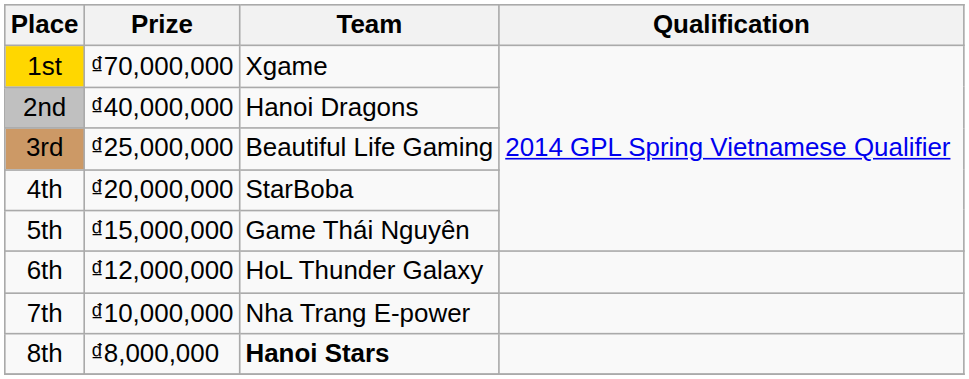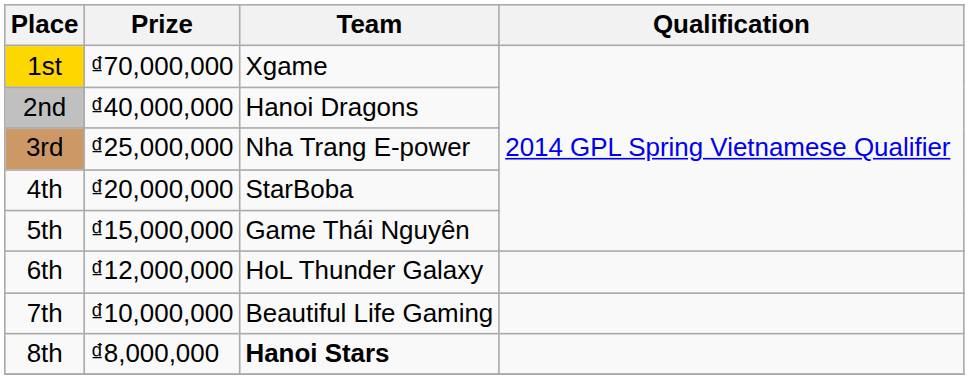(369, 148) Beautiful Life Gaming -> (358, 148) Nha Trang E-power
(358, 312) Nha Trang E-power -> (369, 312) Beautiful Life Gaming
